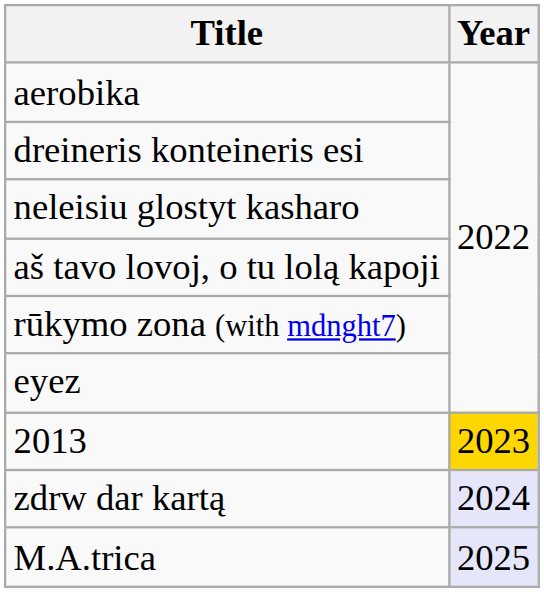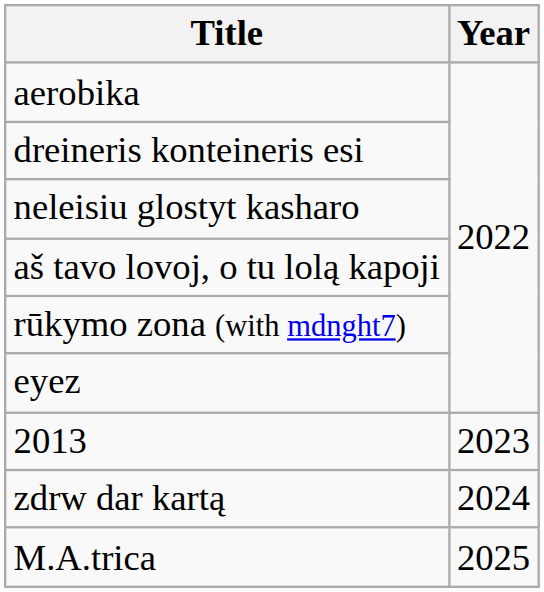(494, 440) gold background -> (494, 440) no background
(494, 498) lavender background -> (494, 498) no background
(494, 556) lavender background -> (494, 556) no background
